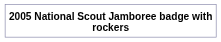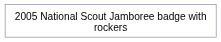(111, 22) bold -> (111, 22) normal
